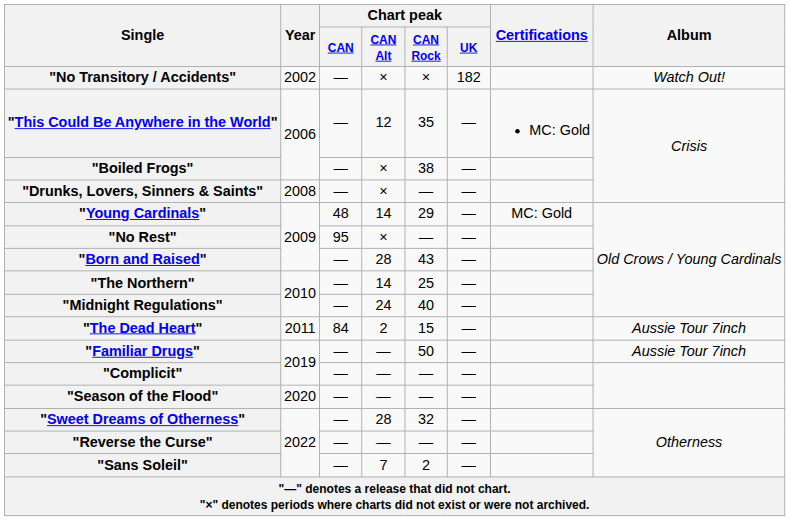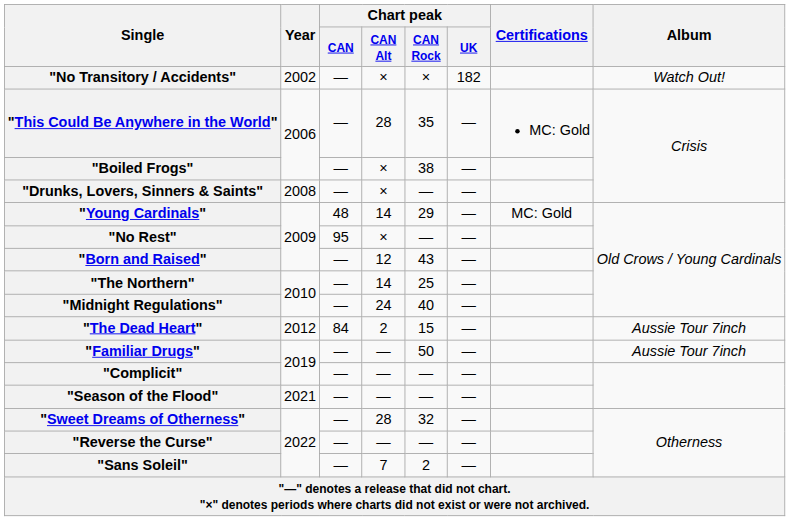(383, 123) 12 -> (383, 123) 28
(383, 259) 28 -> (383, 259) 12
(300, 328) 2011 -> (300, 328) 2012
(300, 396) 2020 -> (300, 396) 2021
